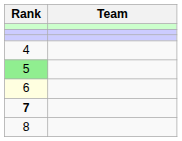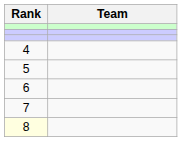(26, 69) lightgreen background -> (26, 69) no background
(26, 88) lightyellow background -> (26, 88) no background
(26, 108) bold -> (26, 108) normal
(26, 127) no background -> (26, 127) lightyellow background
